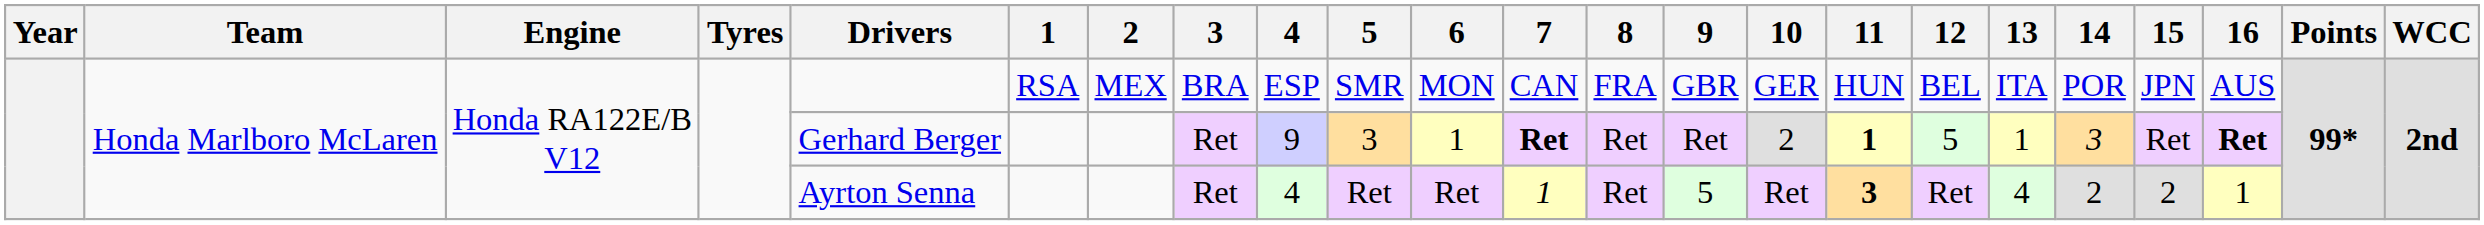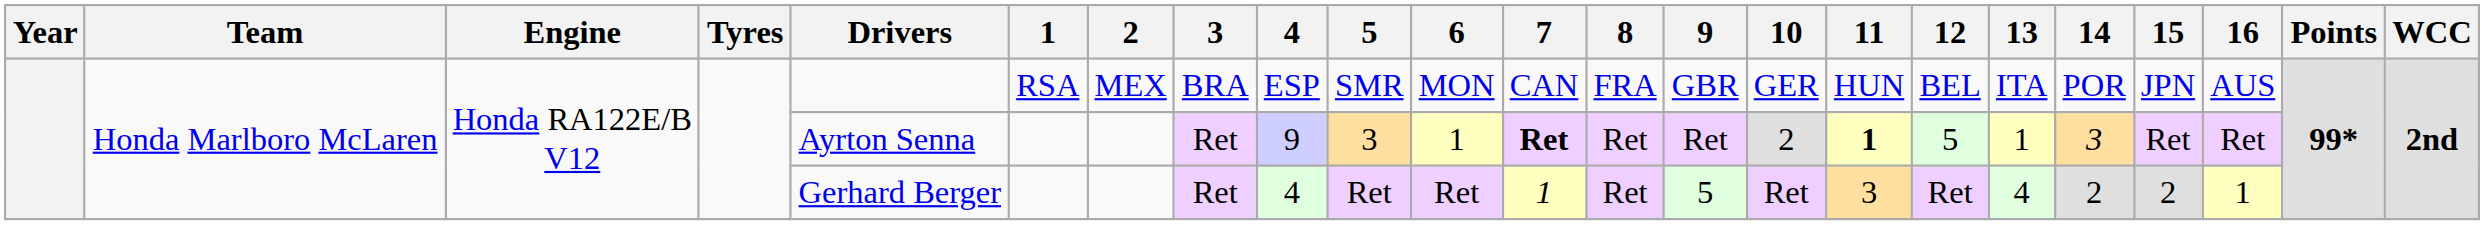(900, 138) Gerhard Berger -> (887, 138) Ayrton Senna
(2243, 138) bold -> (2243, 138) normal
(887, 192) Ayrton Senna -> (900, 192) Gerhard Berger
(1869, 192) bold -> (1869, 192) normal
